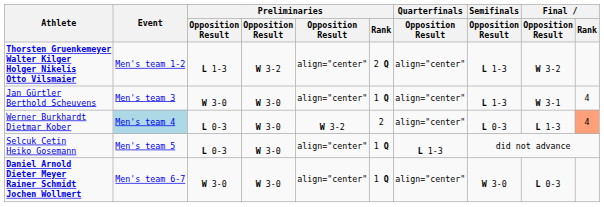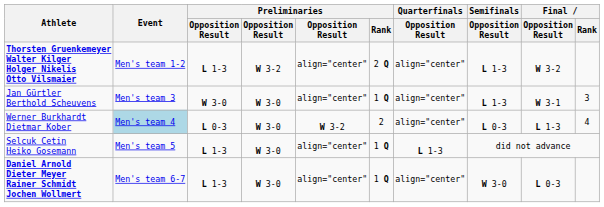(587, 98) 4 -> (587, 98) 3
(587, 122) lightsalmon background -> (587, 122) no background
(214, 150) L 0-3 -> (214, 150) L 1-3
(214, 184) W 3-0 -> (214, 184) L 1-3
